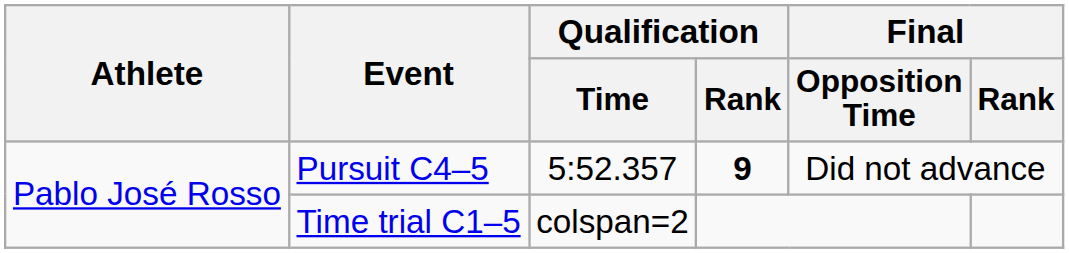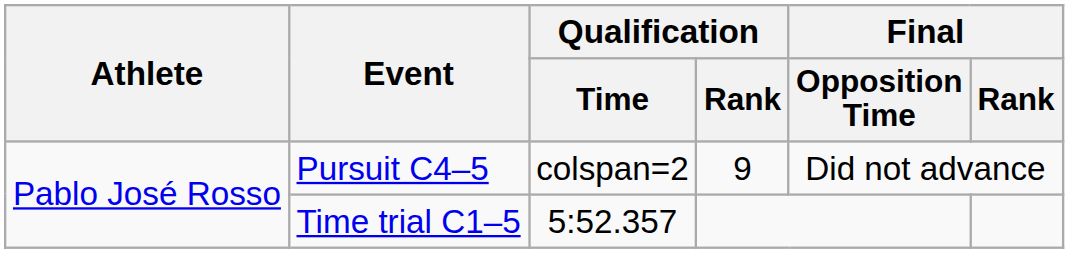(612, 169) 5:52.357 -> (612, 169) colspan=2
(743, 169) bold -> (743, 169) normal
(612, 221) colspan=2 -> (612, 221) 5:52.357
